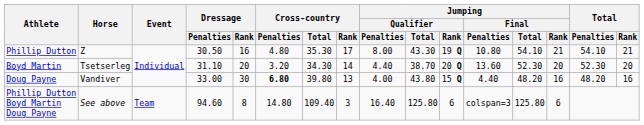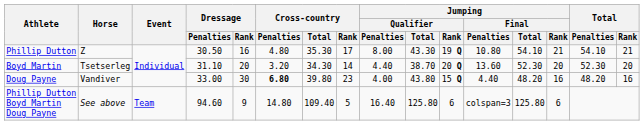(348, 79) 13 -> (348, 79) 23
(244, 103) 8 -> (244, 103) 9
(348, 103) 3 -> (348, 103) 5
